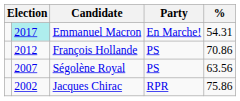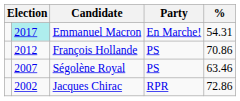(220, 68) 63.56 -> (220, 68) 63.46
(220, 86) 75.86 -> (220, 86) 72.86
